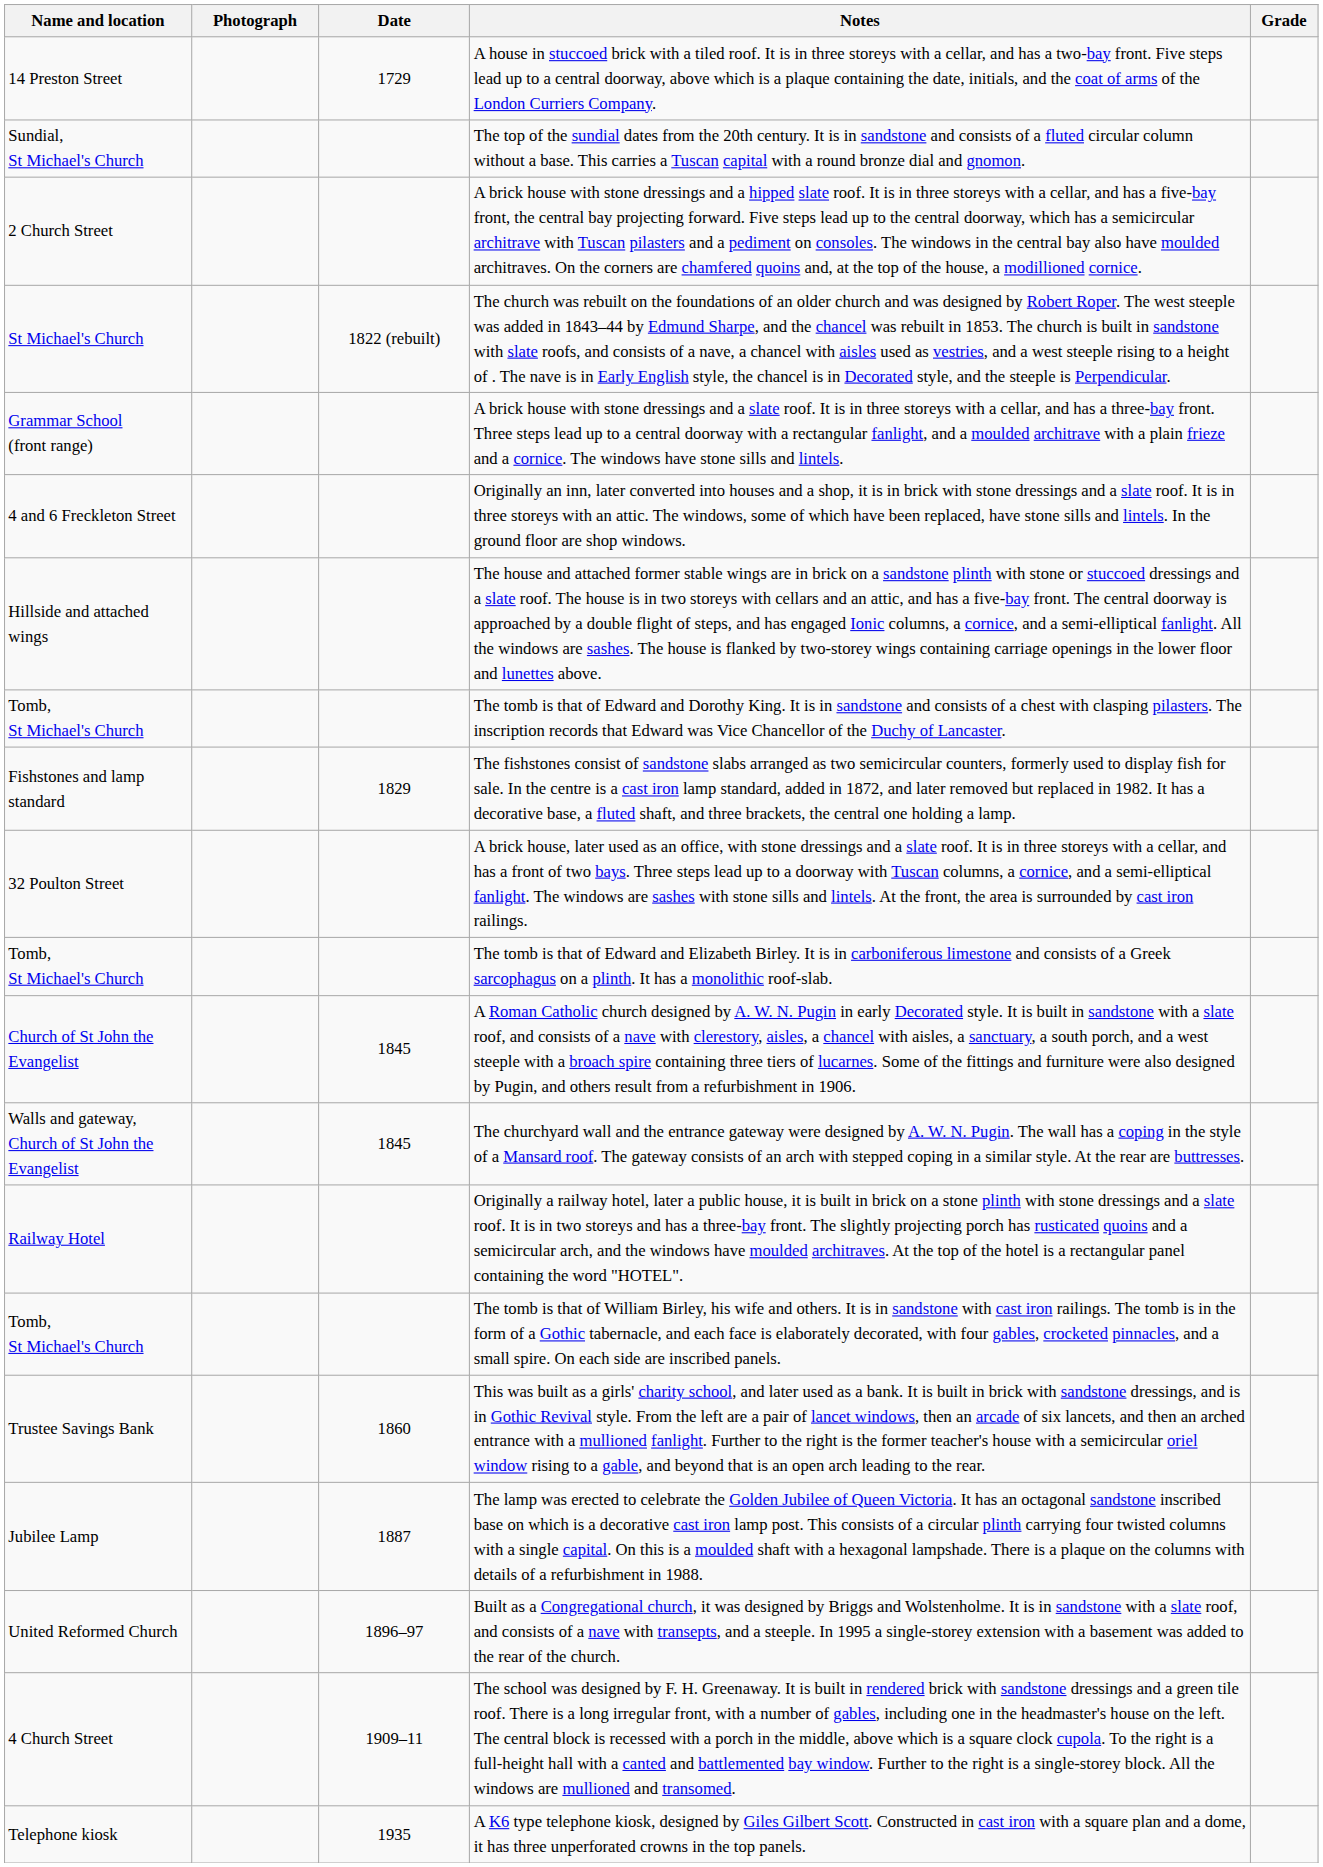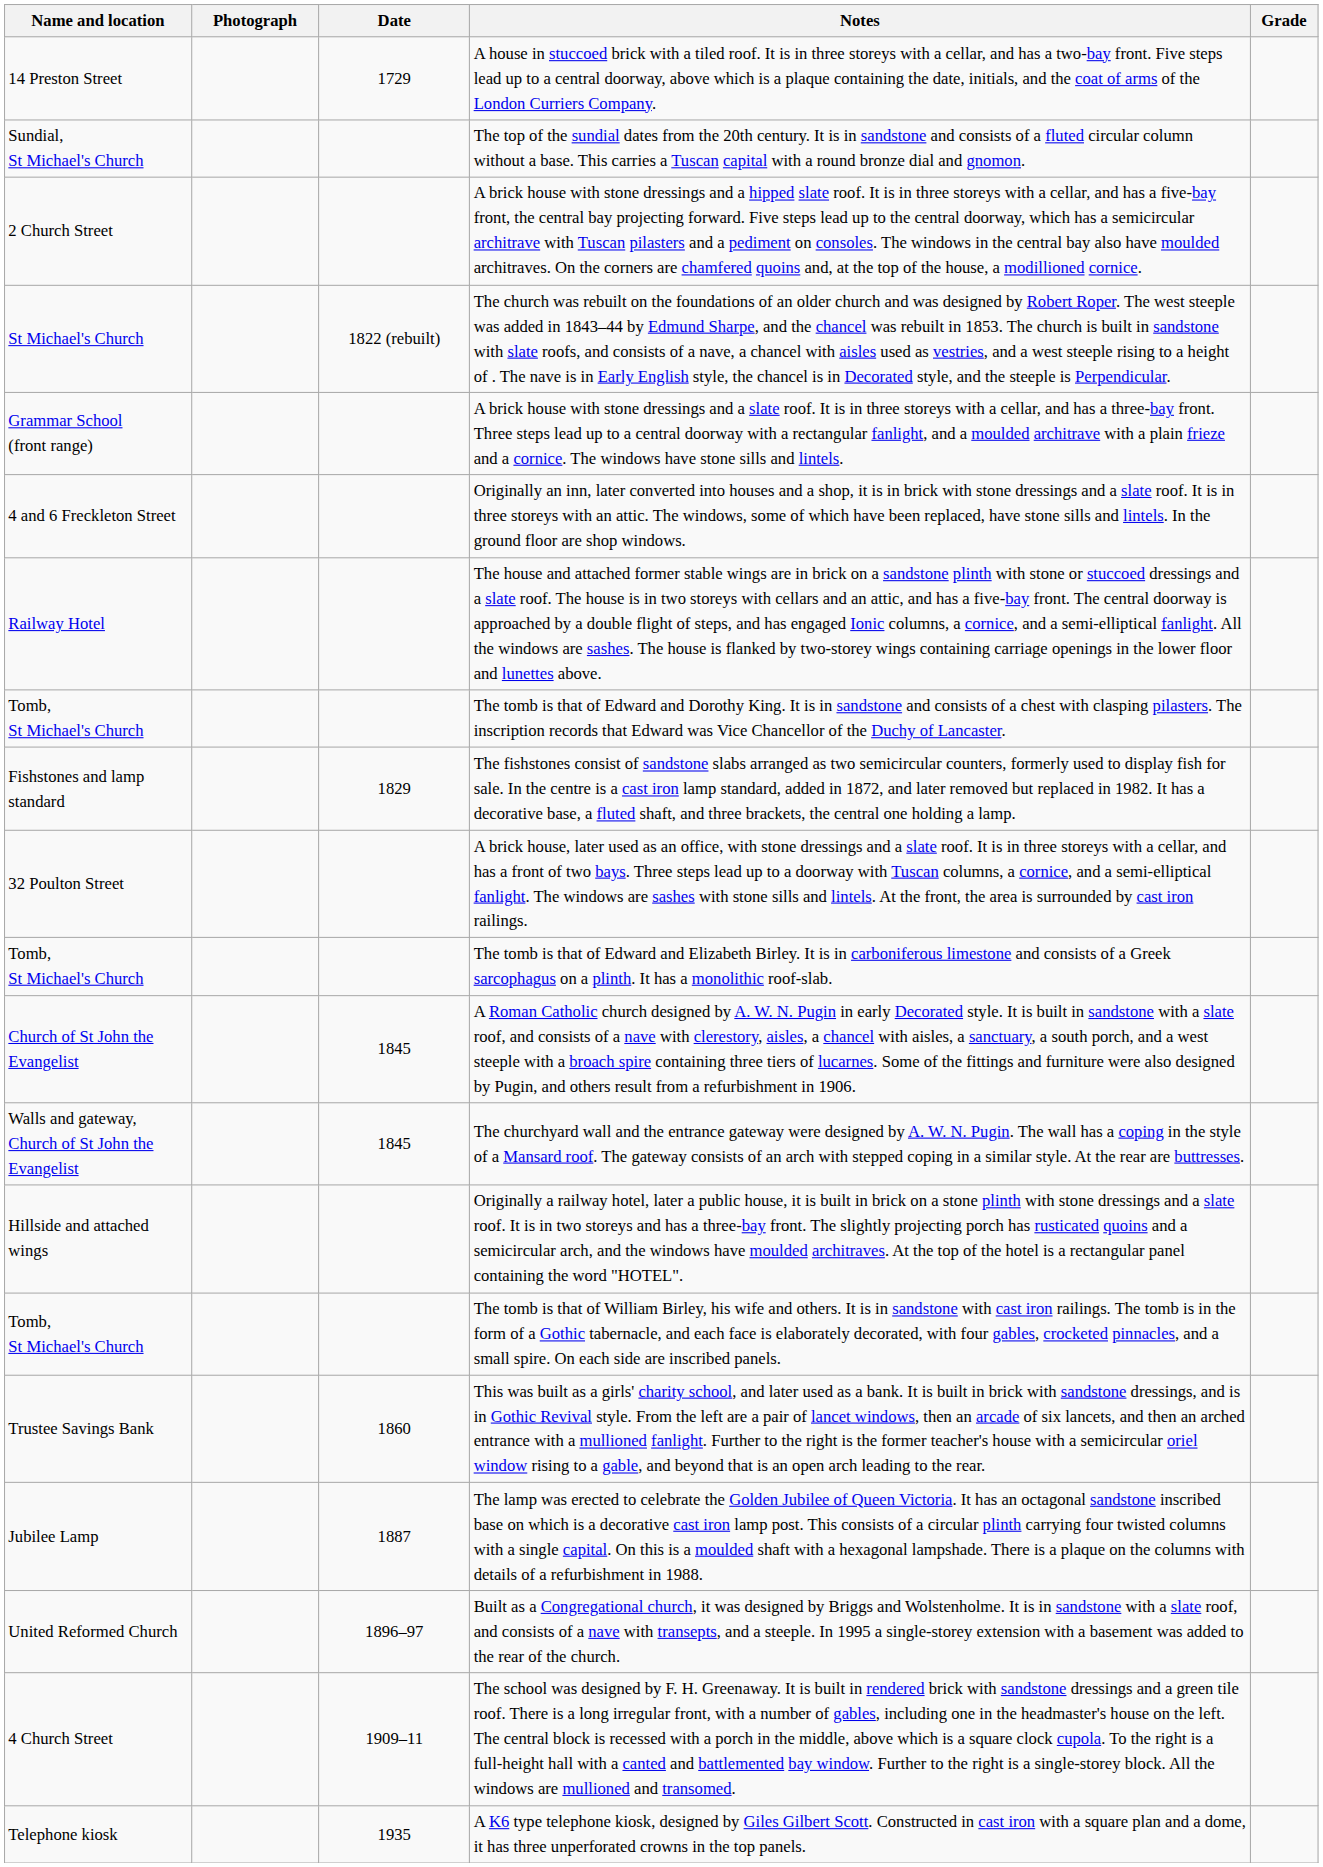(79, 623) Hillside and attached wings -> (57, 623) Railway Hotel
(57, 1238) Railway Hotel -> (79, 1238) Hillside and attached wings
